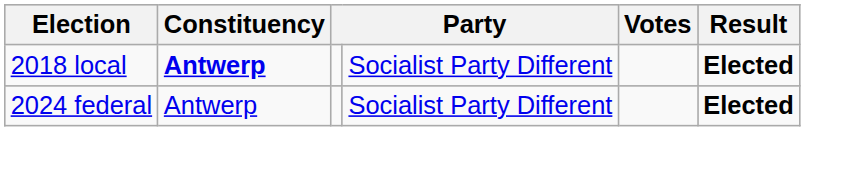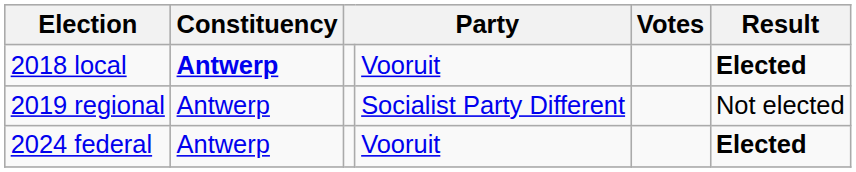(480, 65) Socialist Party Different -> (401, 65) Vooruit
+ row: (88, 105)
(480, 105) Socialist Party Different -> (401, 145) Vooruit
